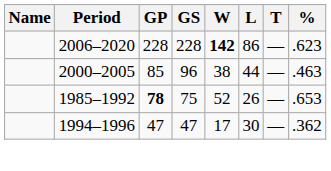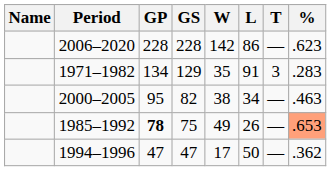(222, 44) bold -> (222, 44) normal
+ row: (97, 71)
(155, 71) 85 -> (155, 98) 95
(189, 71) 96 -> (189, 98) 82
(251, 71) 44 -> (251, 98) 34
(222, 98) 52 -> (222, 125) 49
(307, 98) no background -> (307, 125) lightsalmon background
(251, 125) 30 -> (251, 152) 50
